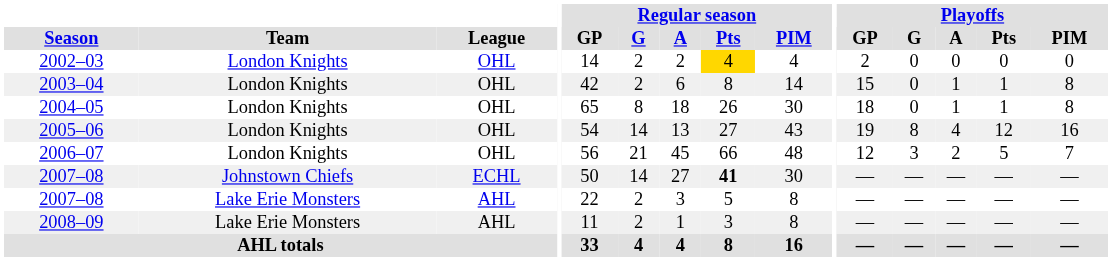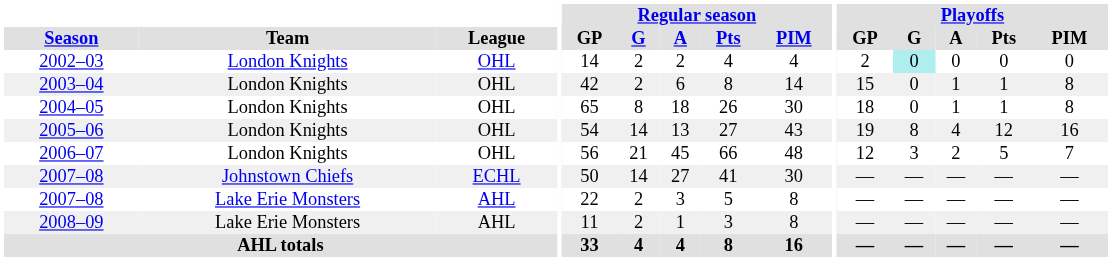(728, 61) gold background -> (728, 61) no background
(914, 61) no background -> (914, 61) paleturquoise background
(728, 176) bold -> (728, 176) normal
